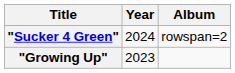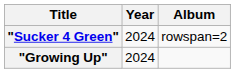(140, 57) 2023 -> (140, 57) 2024
